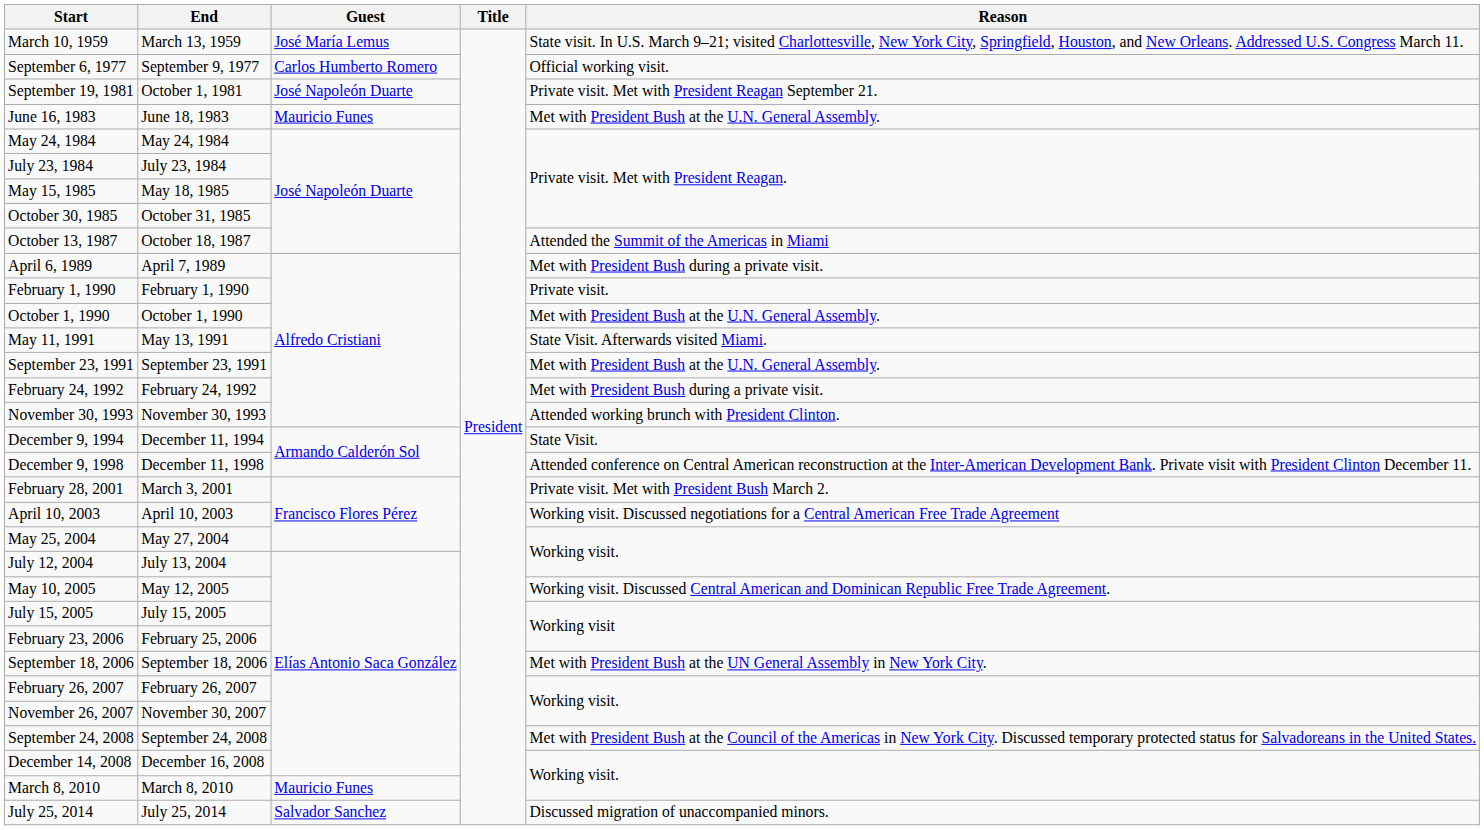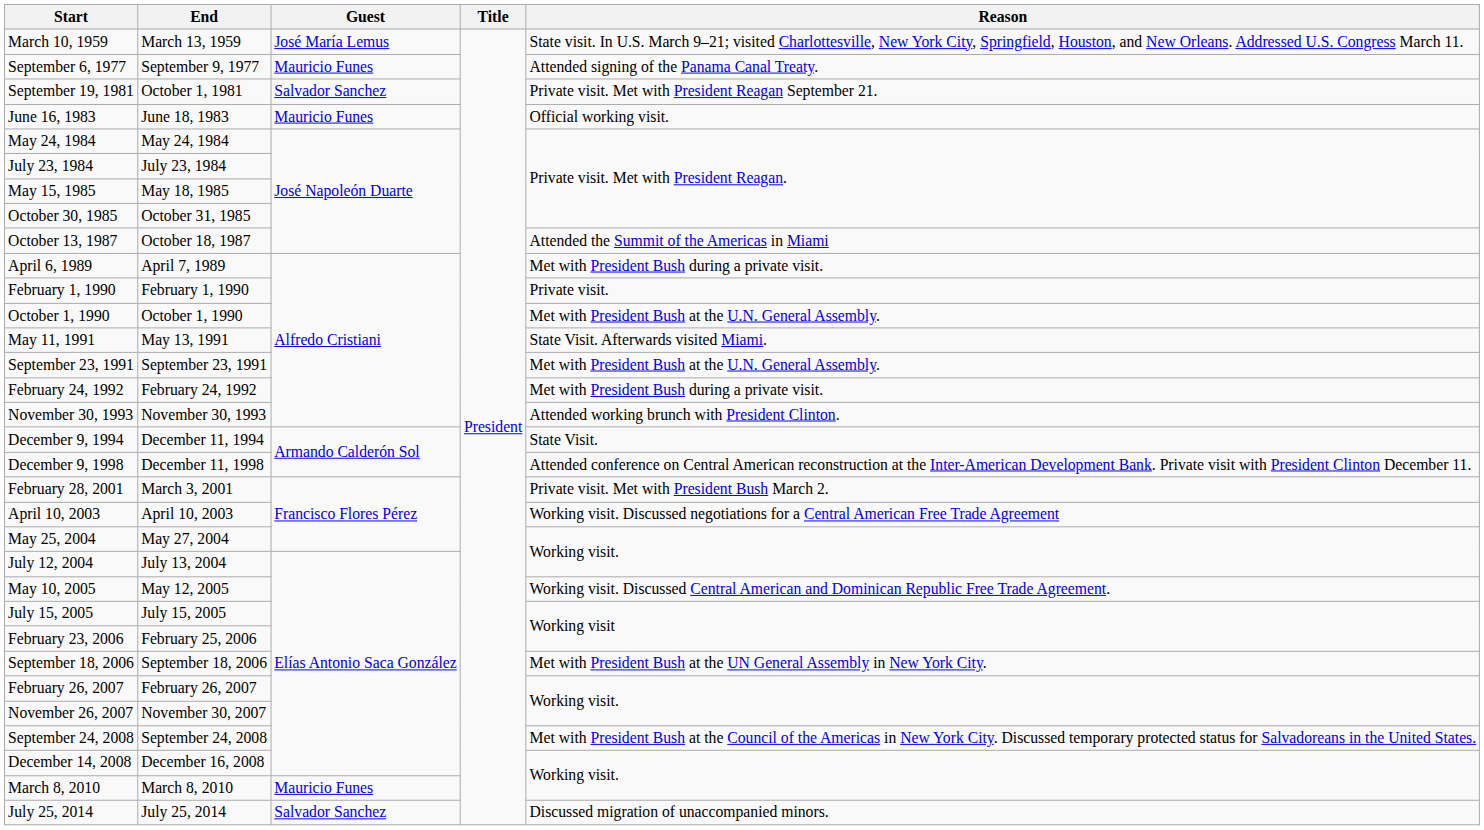(356, 66) Carlos Humberto Romero -> (324, 66) Mauricio Funes
(599, 66) Official working visit. -> (674, 66) Attended signing of the Panama Canal Treaty.
(344, 91) José Napoleón Duarte -> (330, 91) Salvador Sanchez
(705, 116) Met with President Bush at the U.N. General Assembly. -> (599, 116) Official working visit.
